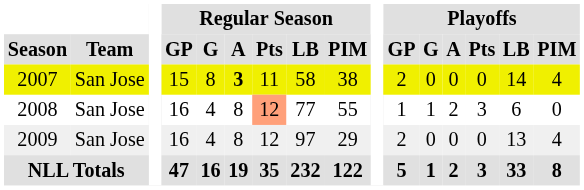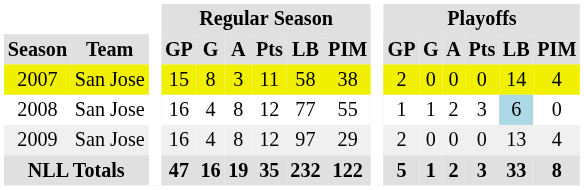(238, 79) bold -> (238, 79) normal
(269, 109) lightsalmon background -> (269, 109) no background
(516, 109) no background -> (516, 109) lightblue background
